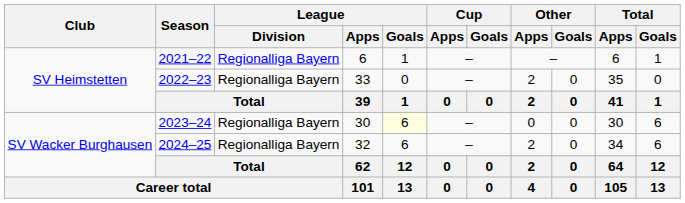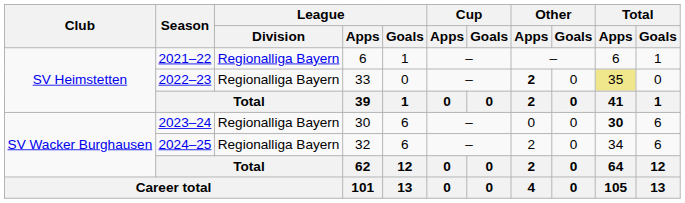(531, 79) normal -> (531, 79) bold
(616, 79) no background -> (616, 79) khaki background
(405, 123) lightyellow background -> (405, 123) no background
(616, 123) normal -> (616, 123) bold
